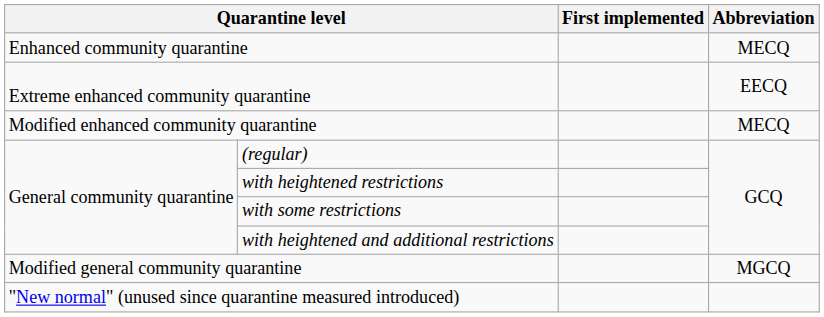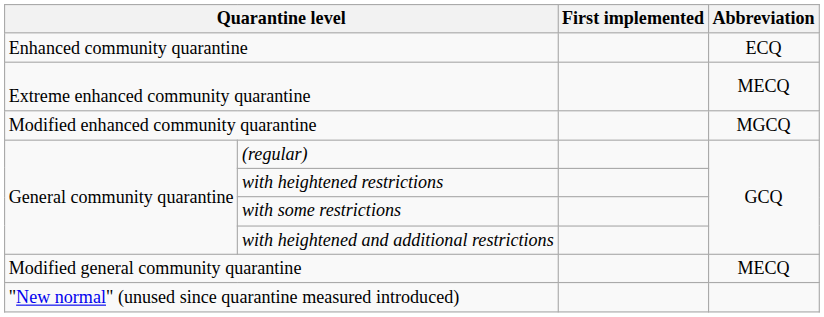(764, 47) MECQ -> (764, 47) ECQ
(764, 86) EECQ -> (764, 86) MECQ
(764, 125) MECQ -> (764, 125) MGCQ
(764, 268) MGCQ -> (764, 268) MECQ
